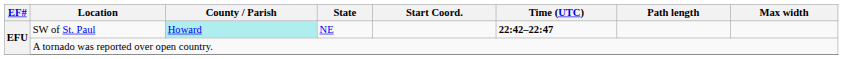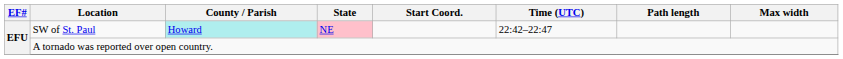(327, 29) no background -> (327, 29) pink background
(526, 29) bold -> (525, 29) normal
